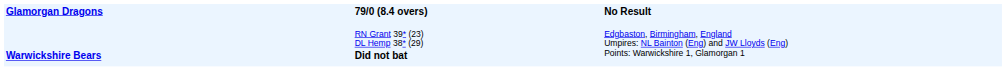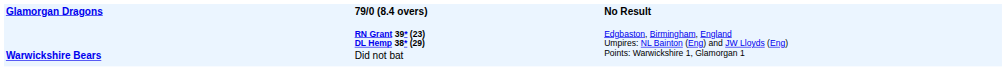(389, 39) normal -> (390, 39) bold
(381, 56) bold -> (379, 56) normal
